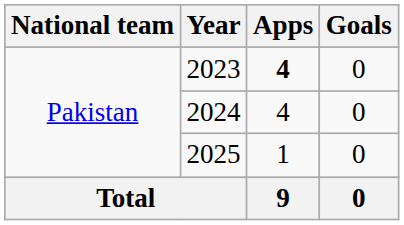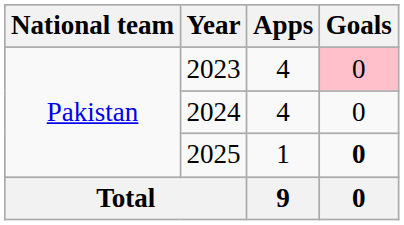(283, 68) bold -> (283, 68) normal
(359, 68) no background -> (359, 68) pink background
(359, 154) normal -> (359, 154) bold
